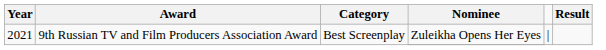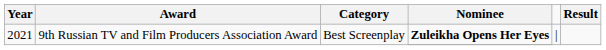(476, 34) normal -> (480, 34) bold
